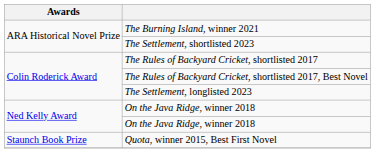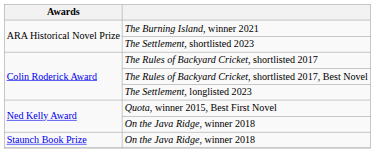(190, 108) On the Java Ridge, winner 2018 -> (201, 108) Quota, winner 2015, Best First Novel
(201, 140) Quota, winner 2015, Best First Novel -> (190, 140) On the Java Ridge, winner 2018
